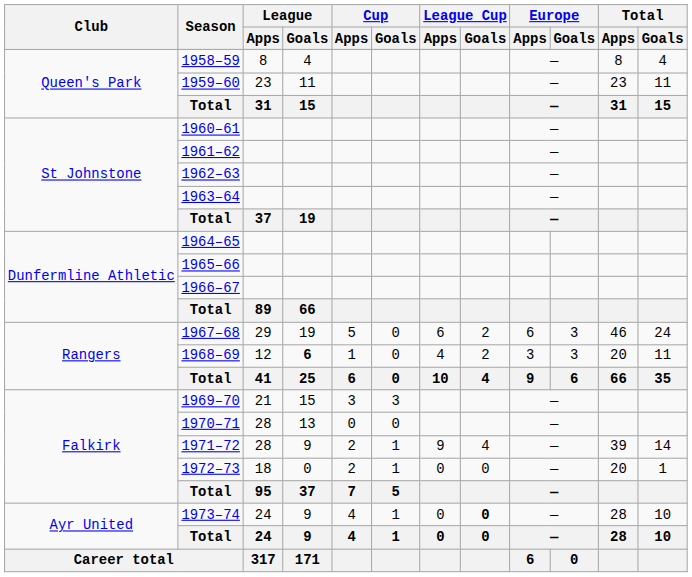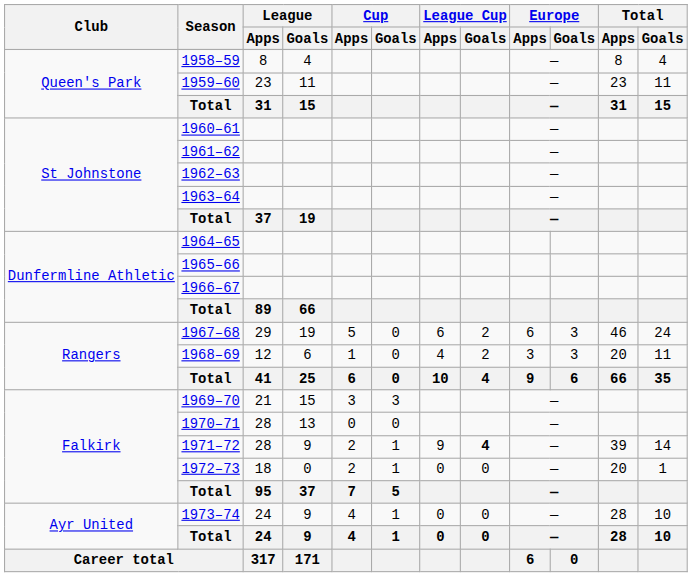(307, 356) bold -> (307, 356) normal
(485, 447) normal -> (485, 447) bold
(485, 515) bold -> (485, 515) normal
